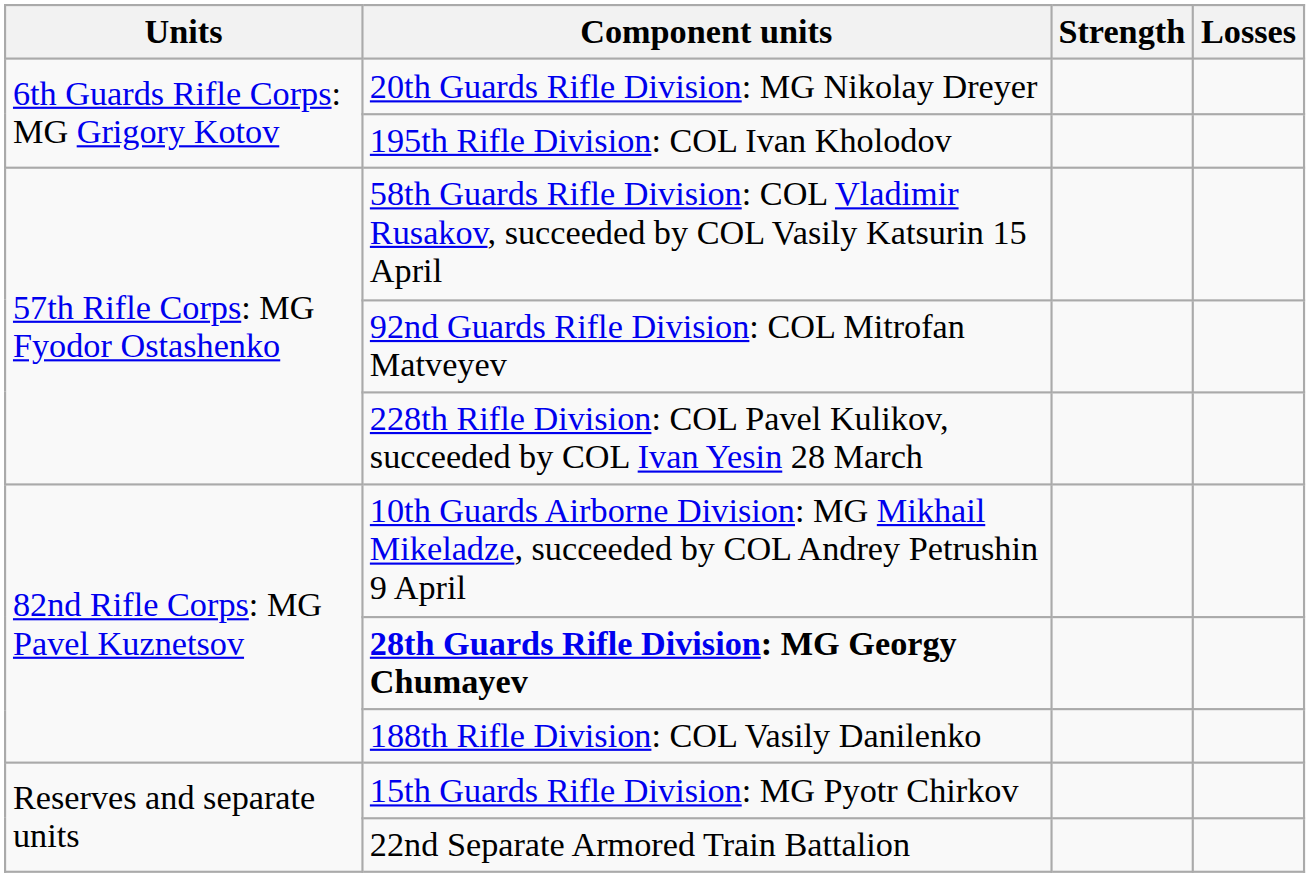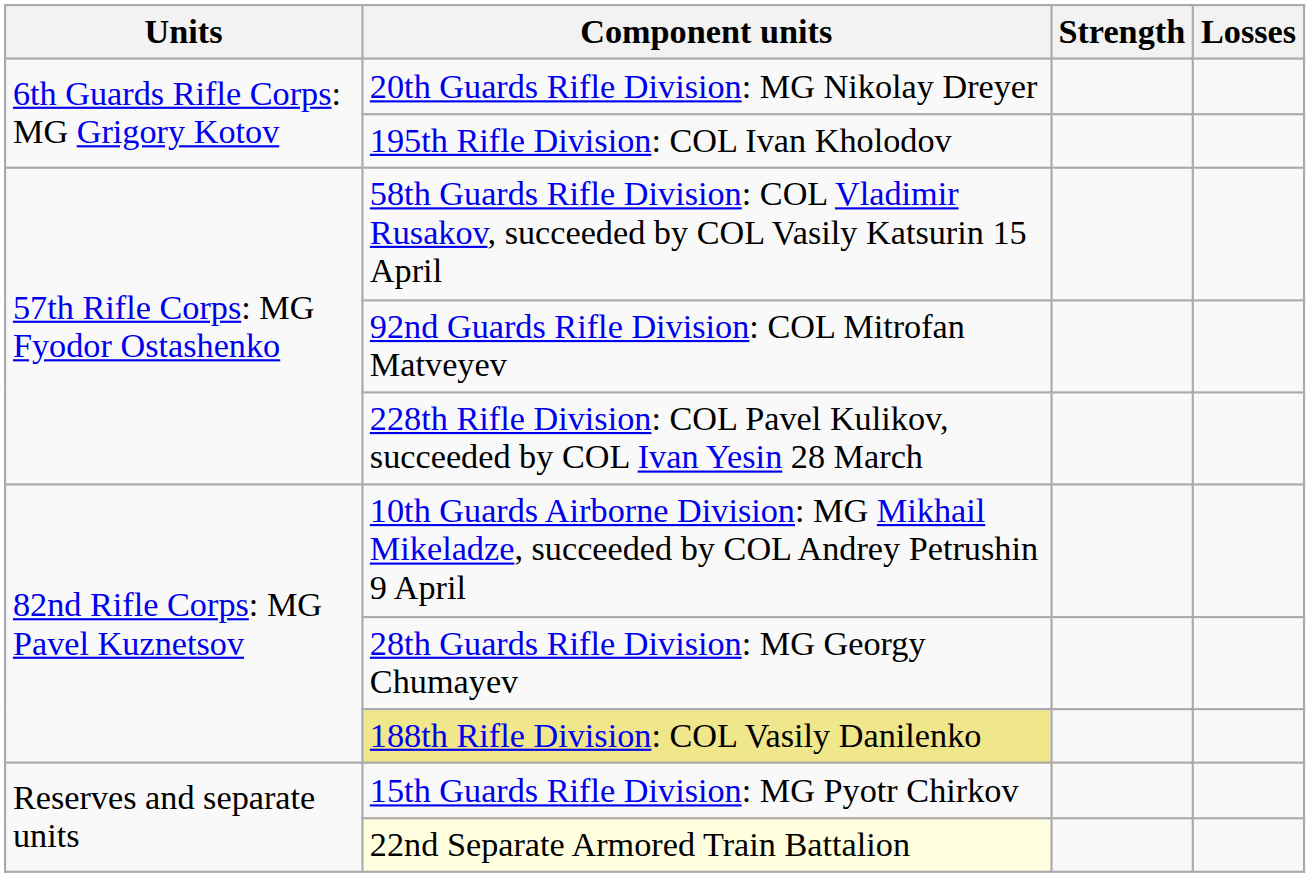(663, 662) bold -> (648, 662) normal
(676, 735) no background -> (676, 735) khaki background
(640, 844) no background -> (640, 844) lightyellow background
